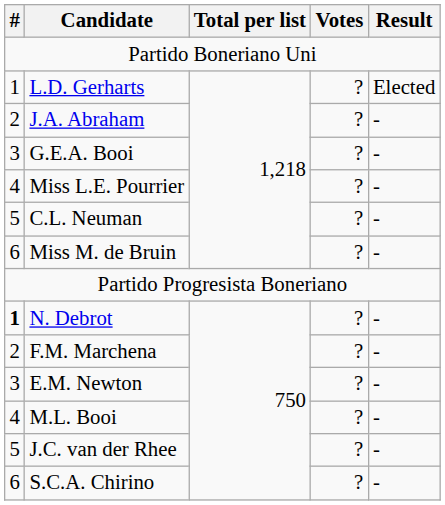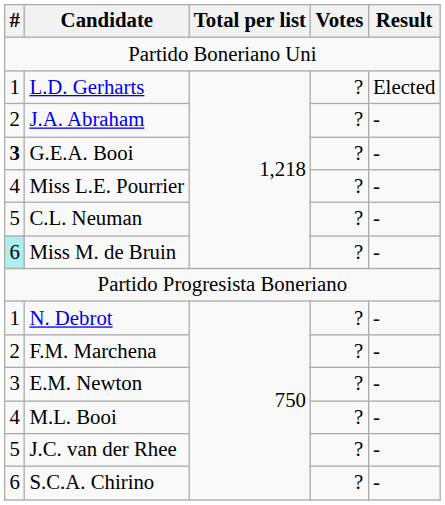(15, 152) normal -> (15, 152) bold
(15, 251) no background -> (15, 251) paleturquoise background
(15, 317) bold -> (15, 317) normal
